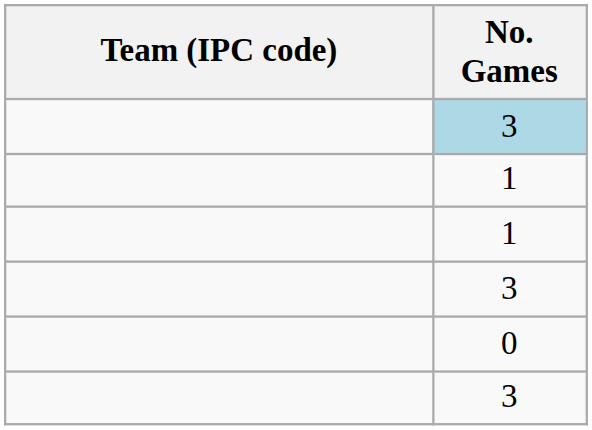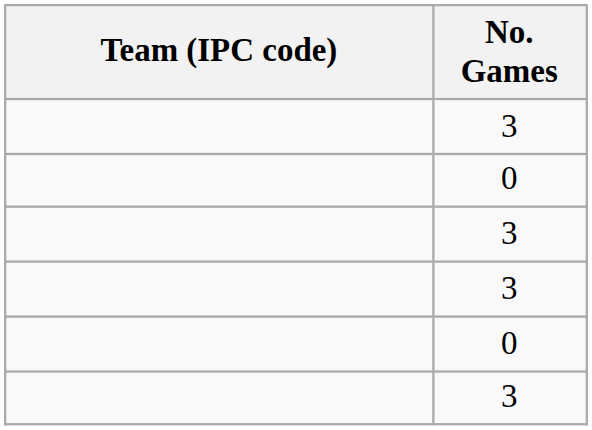(509, 125) lightblue background -> (509, 125) no background
(509, 179) 1 -> (509, 179) 0
(509, 233) 1 -> (509, 233) 3
